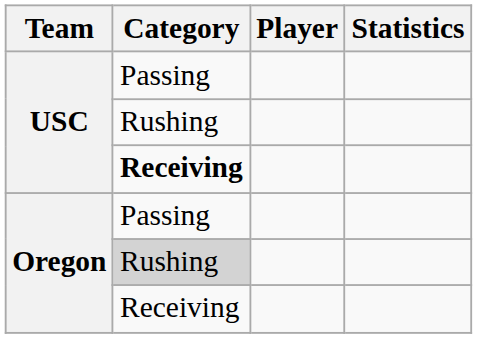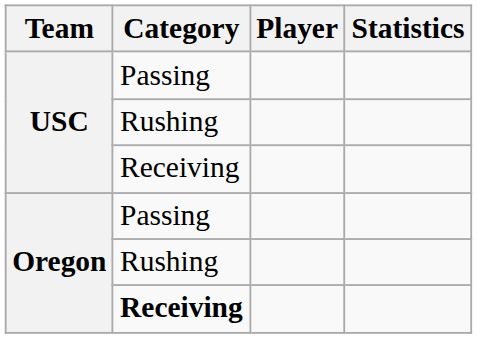(181, 168) bold -> (180, 168) normal
(169, 261) lightgrey background -> (169, 261) no background
(180, 308) normal -> (181, 308) bold
